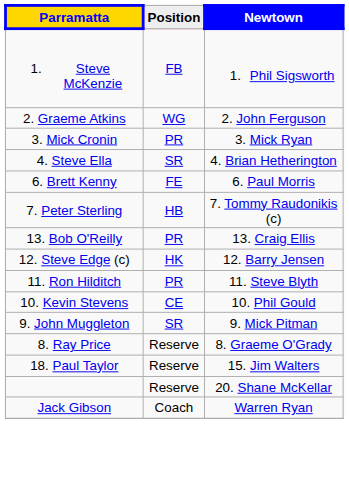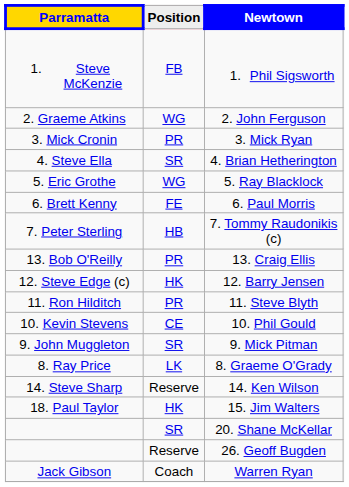+ row: (274, 181)
(174, 344) Reserve -> (174, 366) LK
+ row: (274, 387)
(174, 366) Reserve -> (174, 408) HK
(174, 387) Reserve -> (174, 429) SR
+ row: (274, 450)
